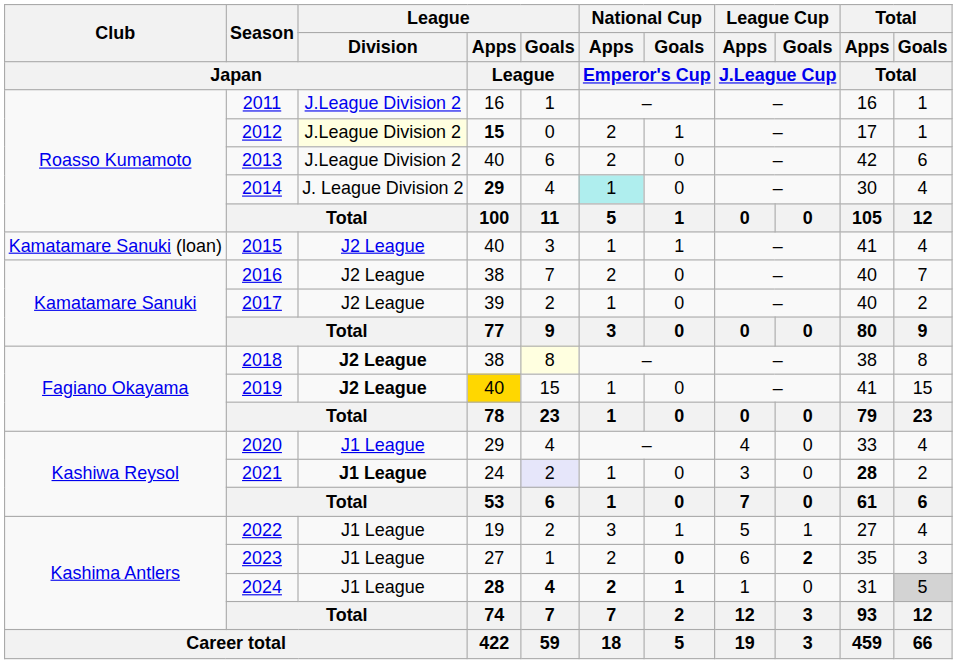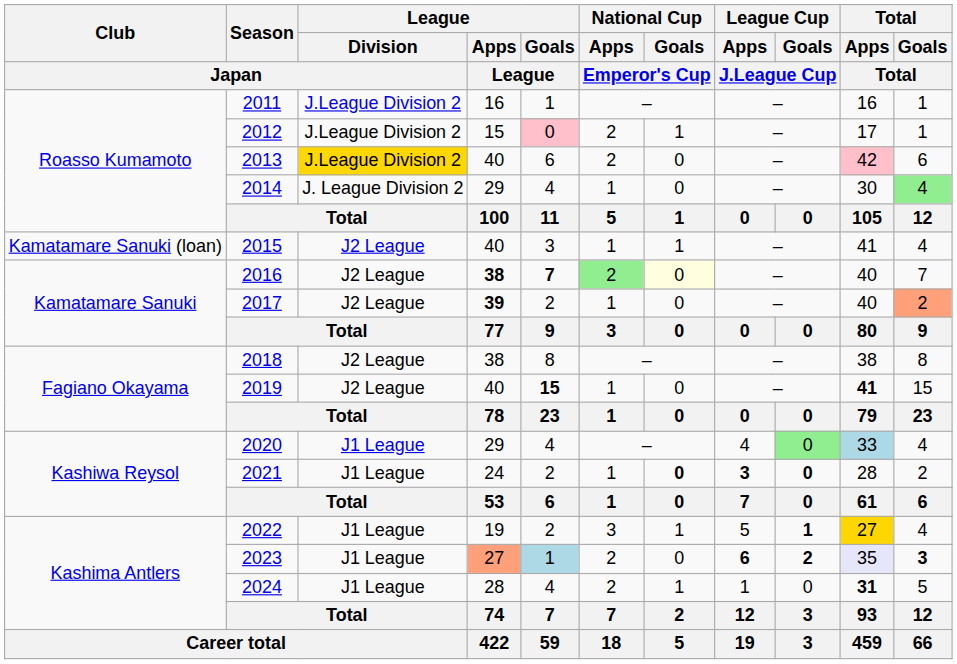(383, 132) lightyellow background -> (383, 132) no background
(494, 132) bold -> (494, 132) normal
(550, 132) no background -> (550, 132) pink background
(383, 160) no background -> (383, 160) gold background
(867, 160) no background -> (867, 160) pink background
(494, 189) bold -> (494, 189) normal
(611, 189) paleturquoise background -> (611, 189) no background
(923, 189) no background -> (923, 189) lightgreen background
(494, 274) normal -> (494, 274) bold
(550, 274) normal -> (550, 274) bold
(611, 274) no background -> (611, 274) lightgreen background
(679, 274) no background -> (679, 274) lightyellow background
(494, 302) normal -> (494, 302) bold
(923, 302) no background -> (923, 302) lightsalmon background
(383, 359) bold -> (383, 359) normal
(550, 359) lightyellow background -> (550, 359) no background
(383, 388) bold -> (383, 388) normal
(494, 388) gold background -> (494, 388) no background
(550, 388) normal -> (550, 388) bold
(867, 388) normal -> (867, 388) bold
(808, 445) no background -> (808, 445) lightgreen background
(867, 445) no background -> (867, 445) lightblue background
(383, 473) bold -> (383, 473) normal
(550, 473) lavender background -> (550, 473) no background
(679, 473) normal -> (679, 473) bold
(745, 473) normal -> (745, 473) bold
(808, 473) normal -> (808, 473) bold
(867, 473) bold -> (867, 473) normal
(808, 530) normal -> (808, 530) bold
(867, 530) no background -> (867, 530) gold background
(494, 558) no background -> (494, 558) lightsalmon background
(550, 558) no background -> (550, 558) lightblue background
(679, 558) bold -> (679, 558) normal
(745, 558) normal -> (745, 558) bold
(867, 558) no background -> (867, 558) lavender background
(923, 558) normal -> (923, 558) bold
(494, 587) bold -> (494, 587) normal
(550, 587) bold -> (550, 587) normal
(611, 587) bold -> (611, 587) normal
(679, 587) bold -> (679, 587) normal
(867, 587) normal -> (867, 587) bold
(923, 587) lightgrey background -> (923, 587) no background
